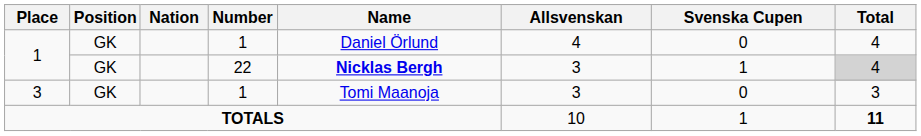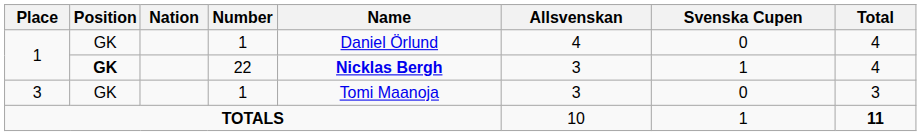(105, 68) normal -> (105, 68) bold
(875, 68) lightgrey background -> (875, 68) no background
